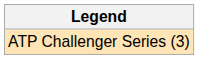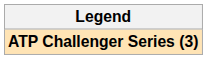(99, 41) normal -> (103, 41) bold
